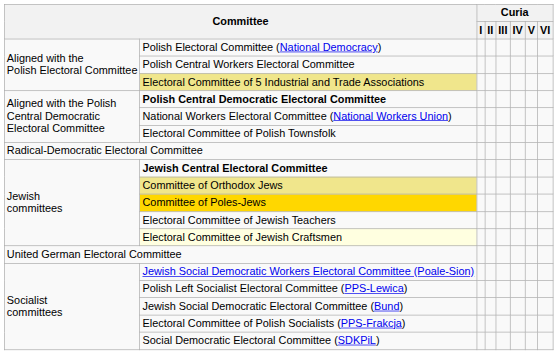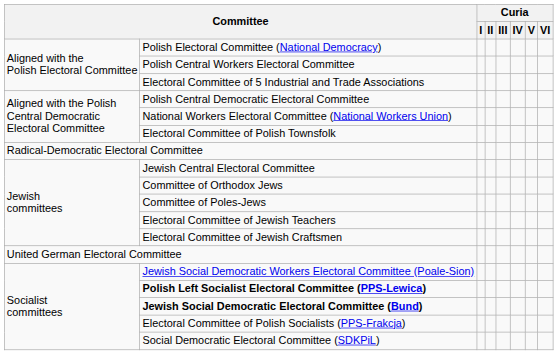(283, 82) khaki background -> (283, 82) no background
(264, 99) bold -> (256, 99) normal
(235, 168) bold -> (229, 168) normal
(213, 185) khaki background -> (213, 185) no background
(204, 202) gold background -> (204, 202) no background
(242, 237) lightyellow background -> (242, 237) no background
(275, 289) normal -> (284, 289) bold
(273, 306) normal -> (282, 306) bold
